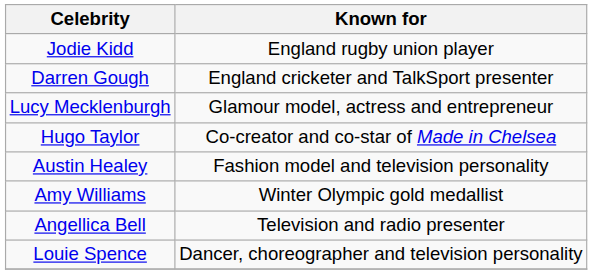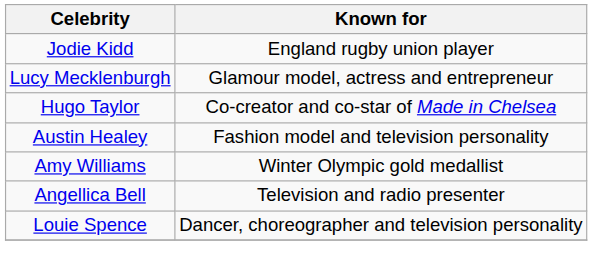- row: (90, 78)
